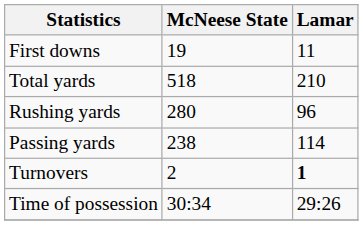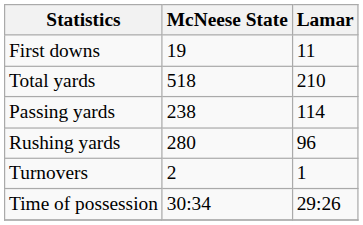rows swapped: (65, 111) <-> (62, 142)
(302, 173) bold -> (302, 173) normal
